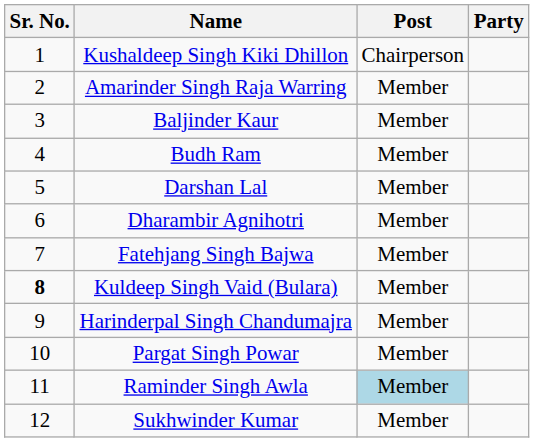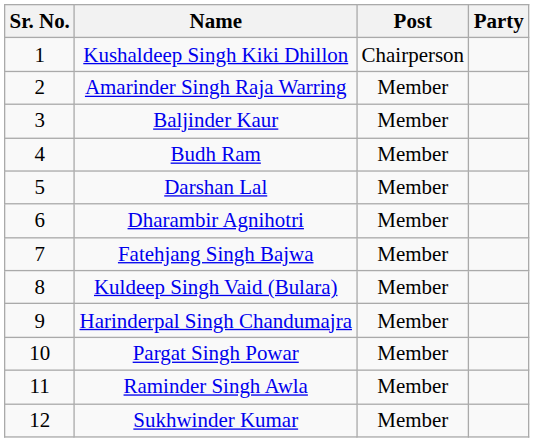(40, 287) bold -> (40, 287) normal
(413, 386) lightblue background -> (413, 386) no background
